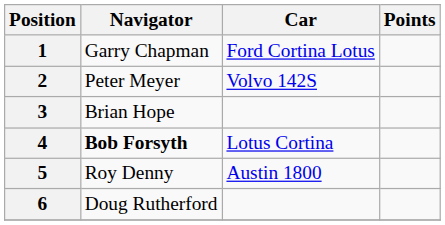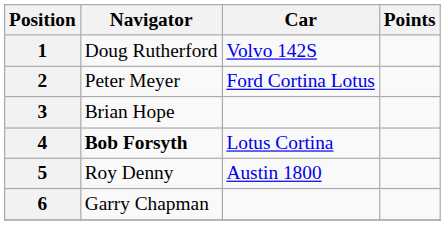(147, 50) Garry Chapman -> (151, 50) Doug Rutherford
(301, 50) Ford Cortina Lotus -> (272, 50) Volvo 142S
(272, 81) Volvo 142S -> (301, 81) Ford Cortina Lotus
(151, 204) Doug Rutherford -> (147, 204) Garry Chapman
